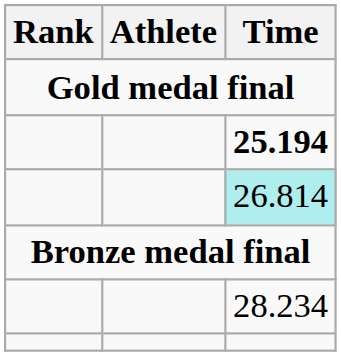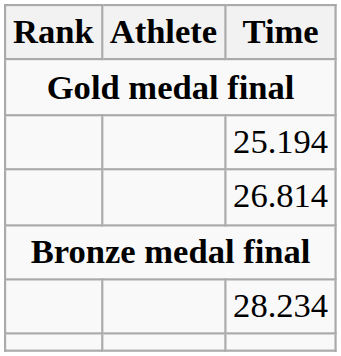(281, 141) bold -> (281, 141) normal
(281, 196) paleturquoise background -> (281, 196) no background
